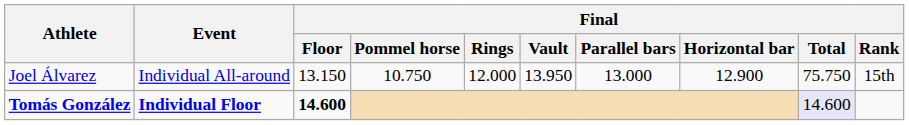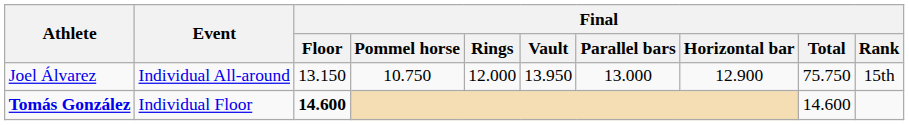(200, 105) bold -> (195, 105) normal
(827, 105) lavender background -> (827, 105) no background
